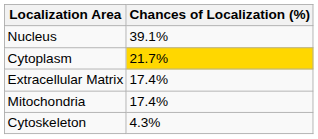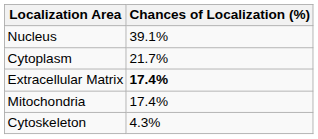(149, 58) gold background -> (149, 58) no background
(149, 79) normal -> (149, 79) bold
